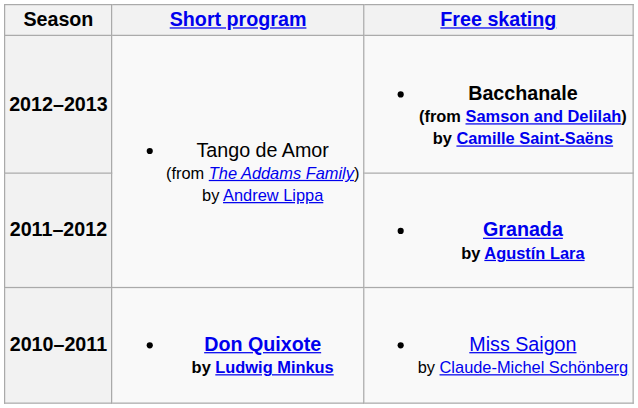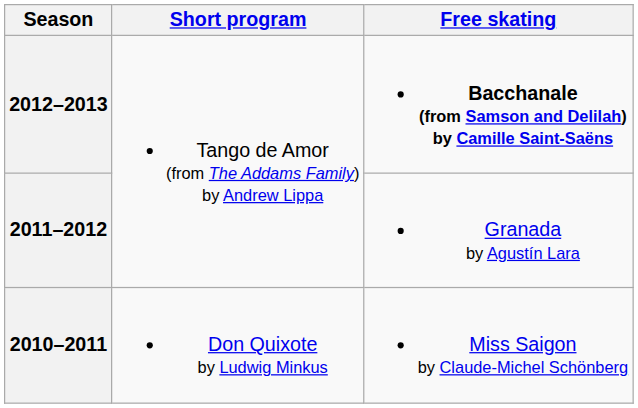(498, 241) bold -> (498, 241) normal
(238, 356) bold -> (238, 356) normal
